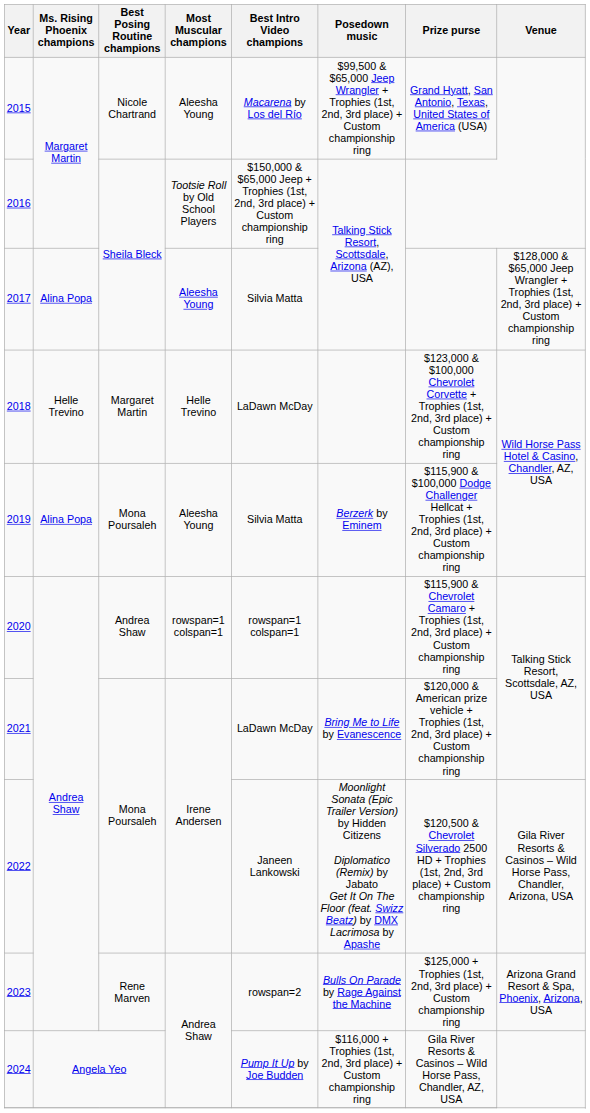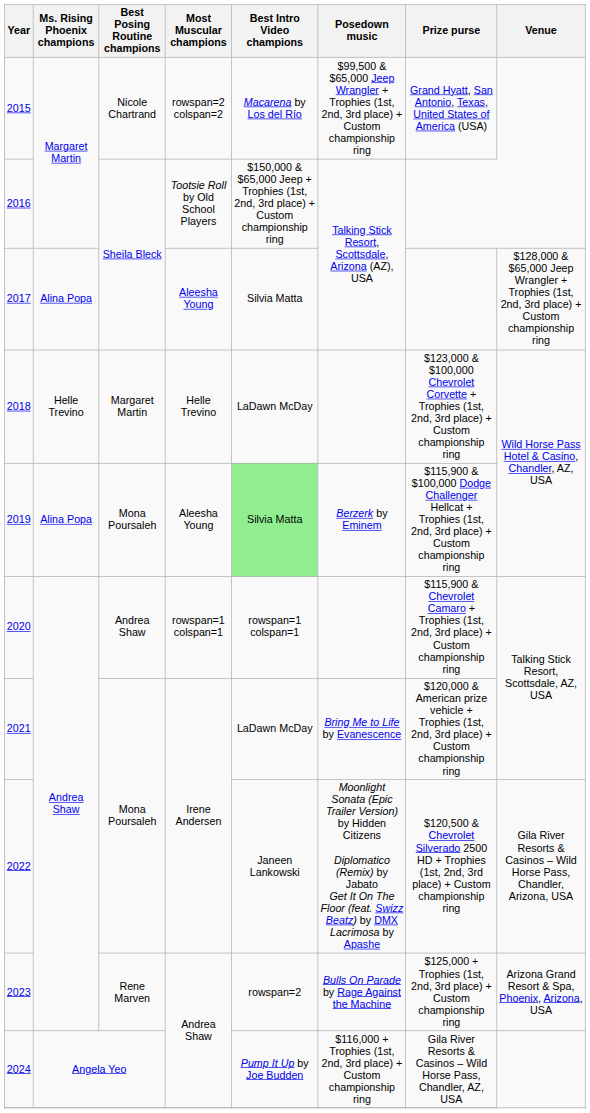(198, 108) Aleesha Young -> (198, 108) rowspan=2 colspan=2
(275, 520) no background -> (275, 520) lightgreen background
